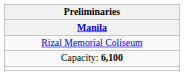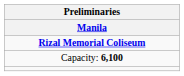(92, 43) normal -> (92, 43) bold
